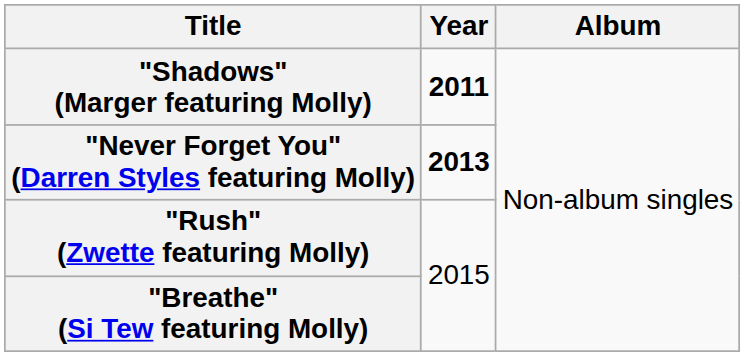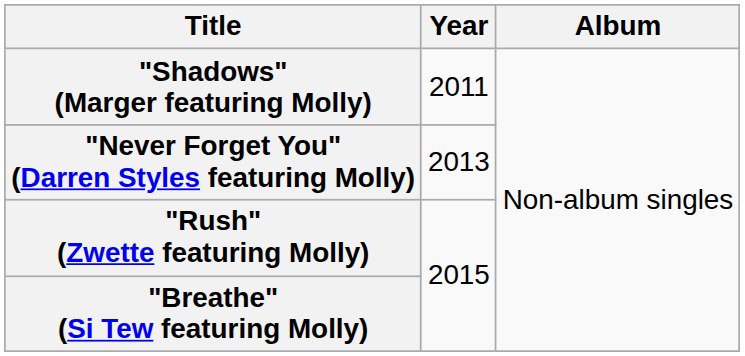(459, 86) bold -> (459, 86) normal
(459, 161) bold -> (459, 161) normal
